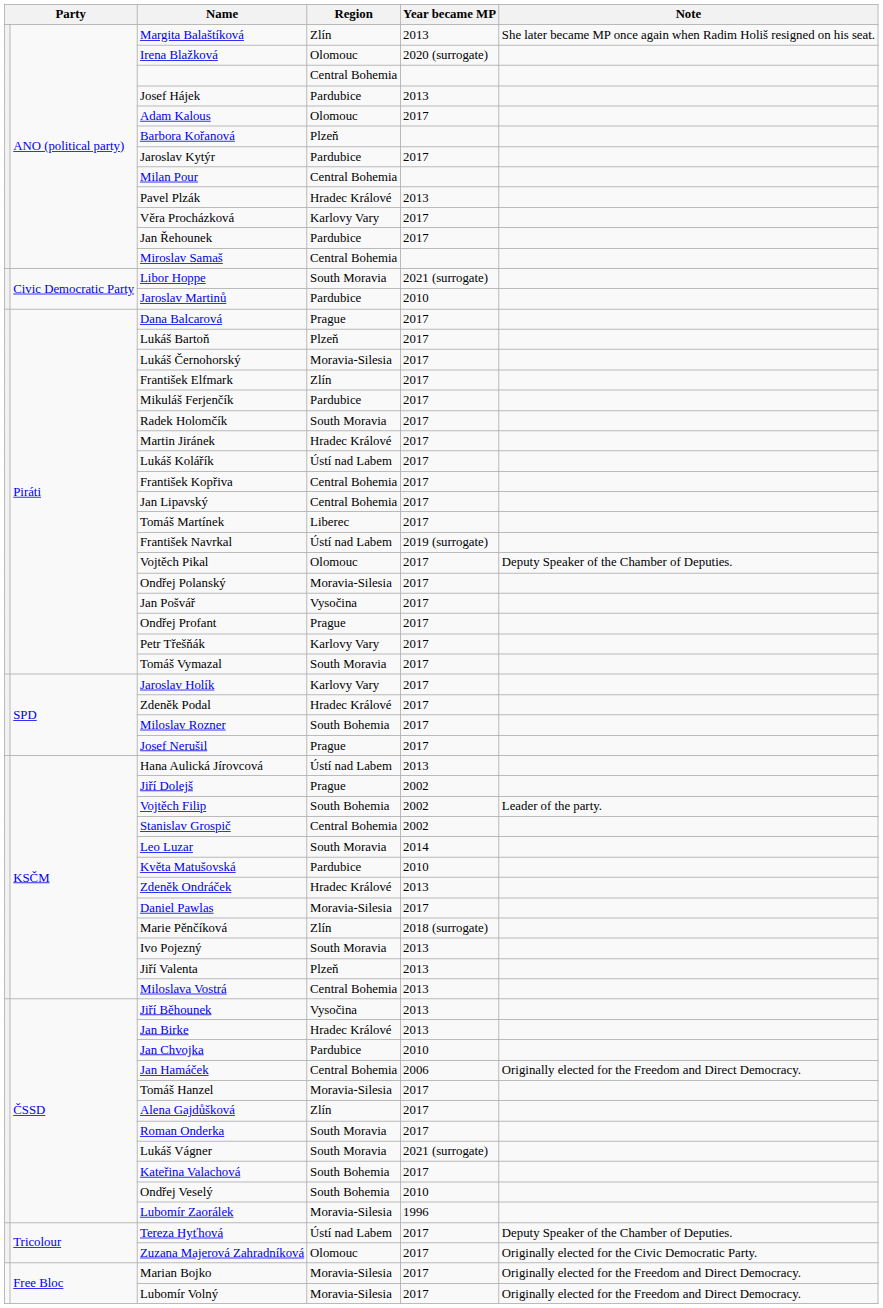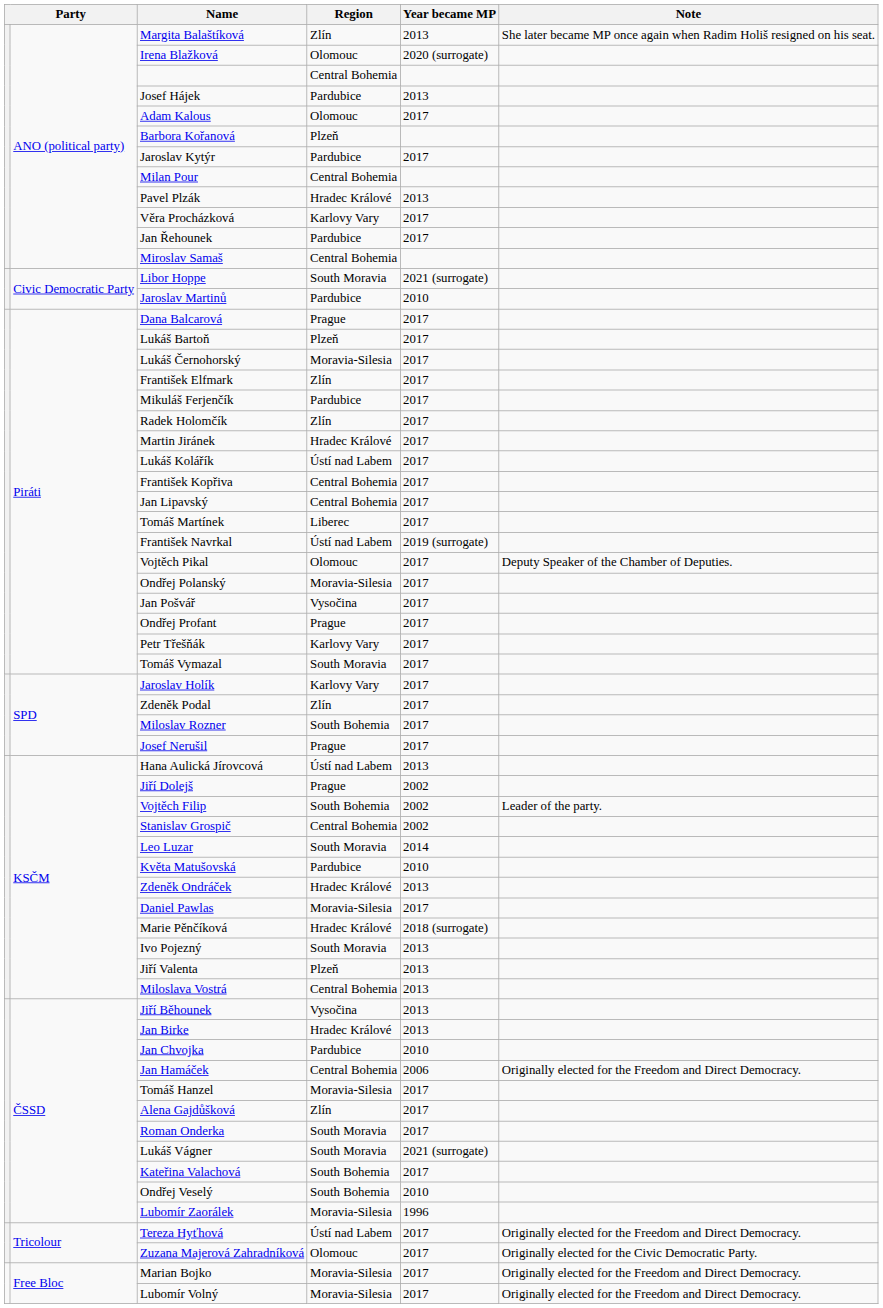(348, 420) South Moravia -> (321, 420) Zlín
(351, 704) Hradec Králové -> (321, 704) Zlín
(321, 928) Zlín -> (351, 928) Hradec Králové
(617, 1232) Deputy Speaker of the Chamber of Deputies. -> (651, 1232) Originally elected for the Freedom and Direct Democracy.
